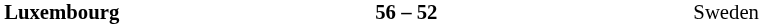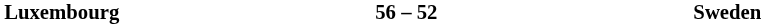(726, 12) normal -> (727, 12) bold
